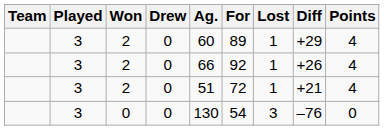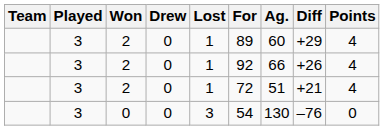columns swapped: (273, 16) <-> (206, 16)
